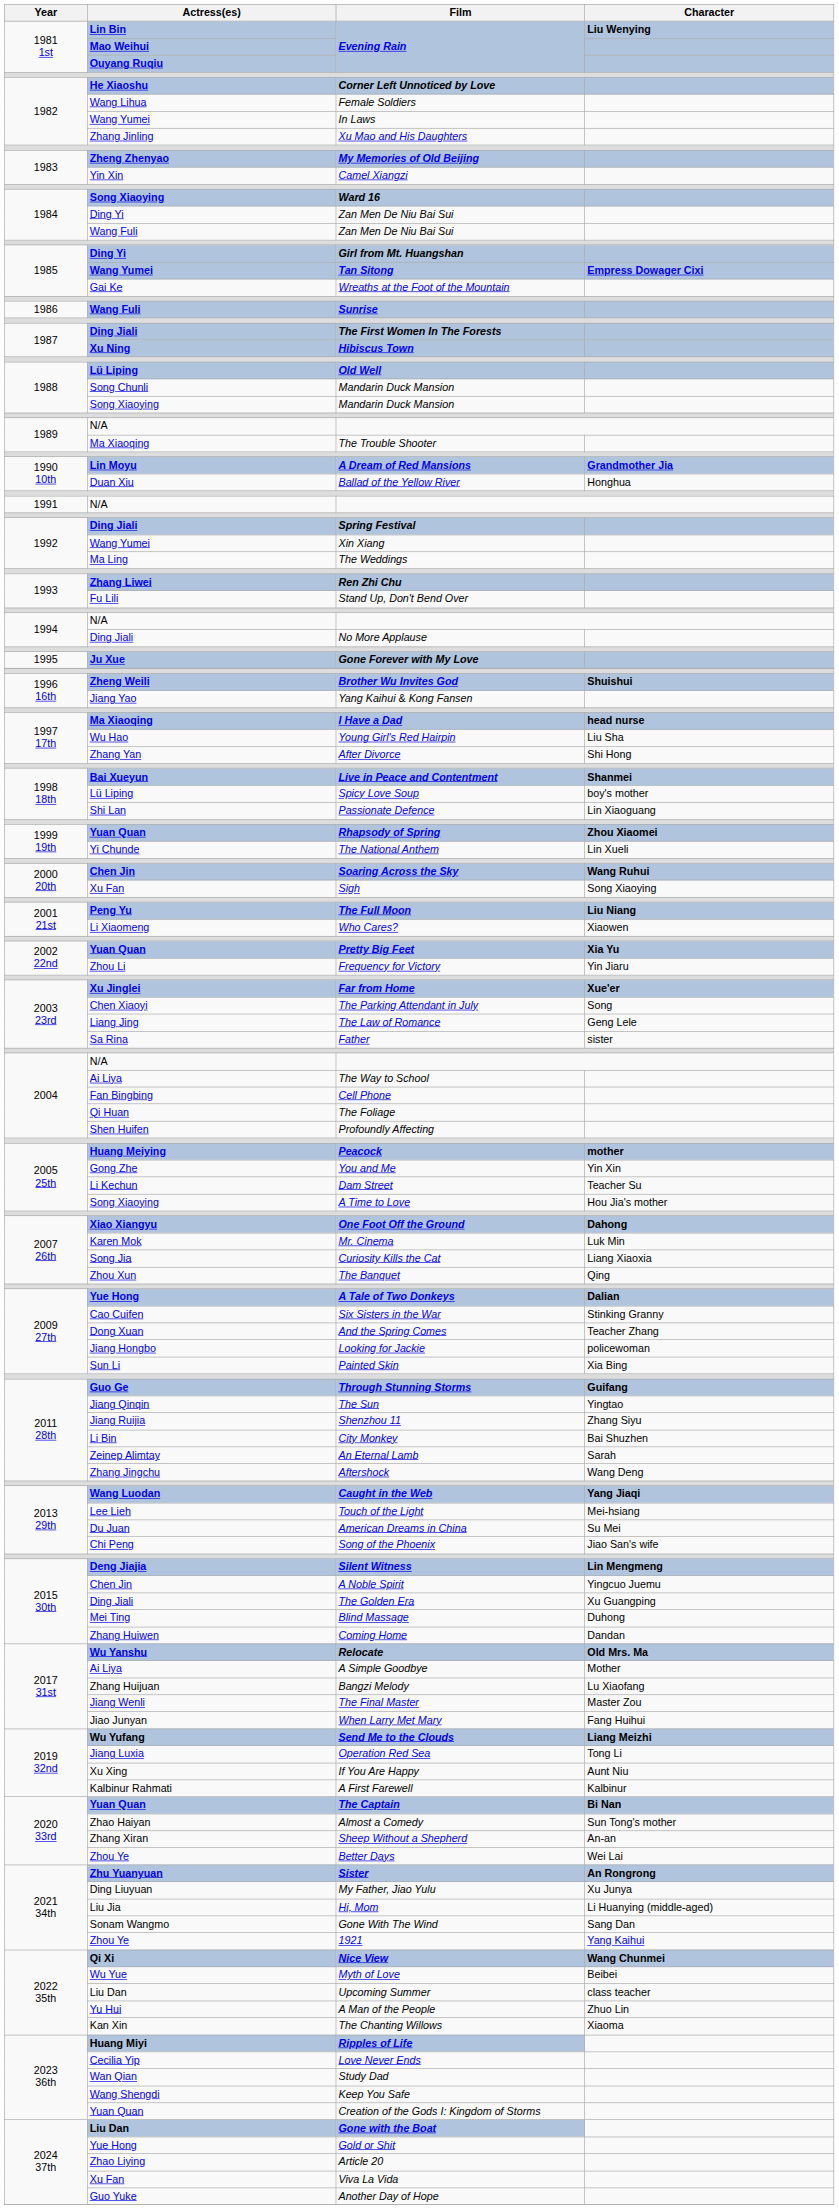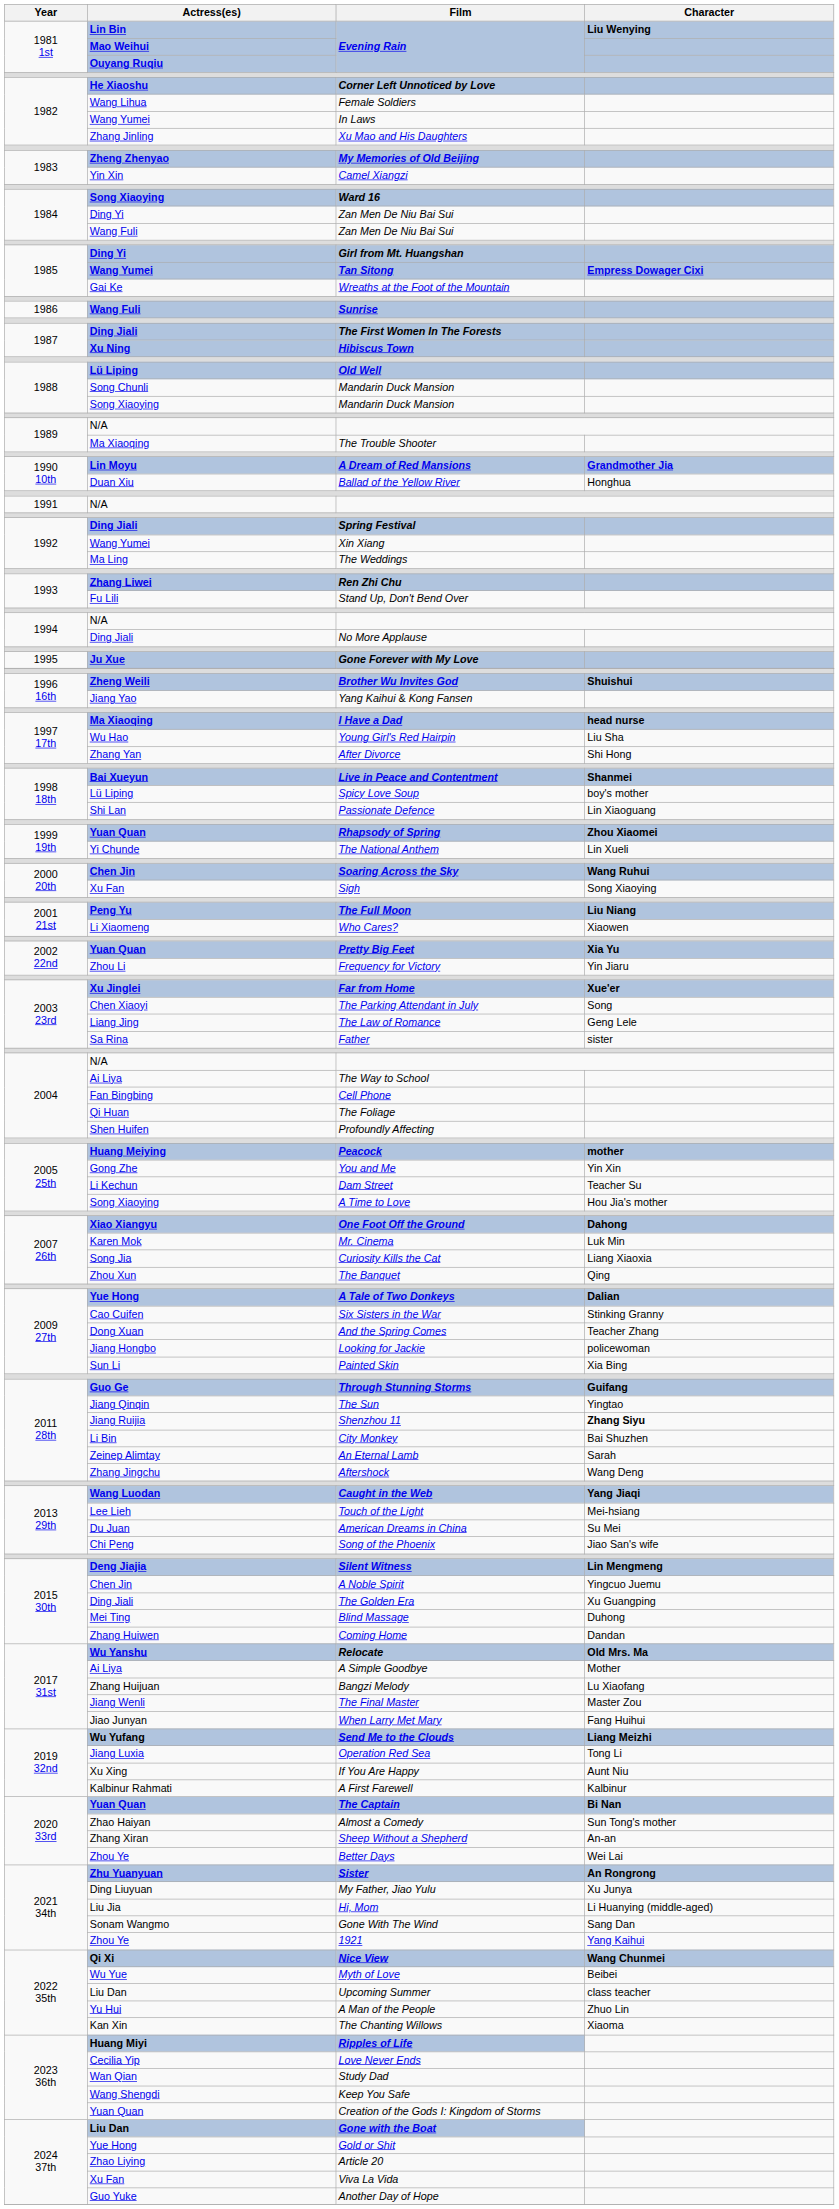(614, 1421) normal -> (616, 1421) bold
